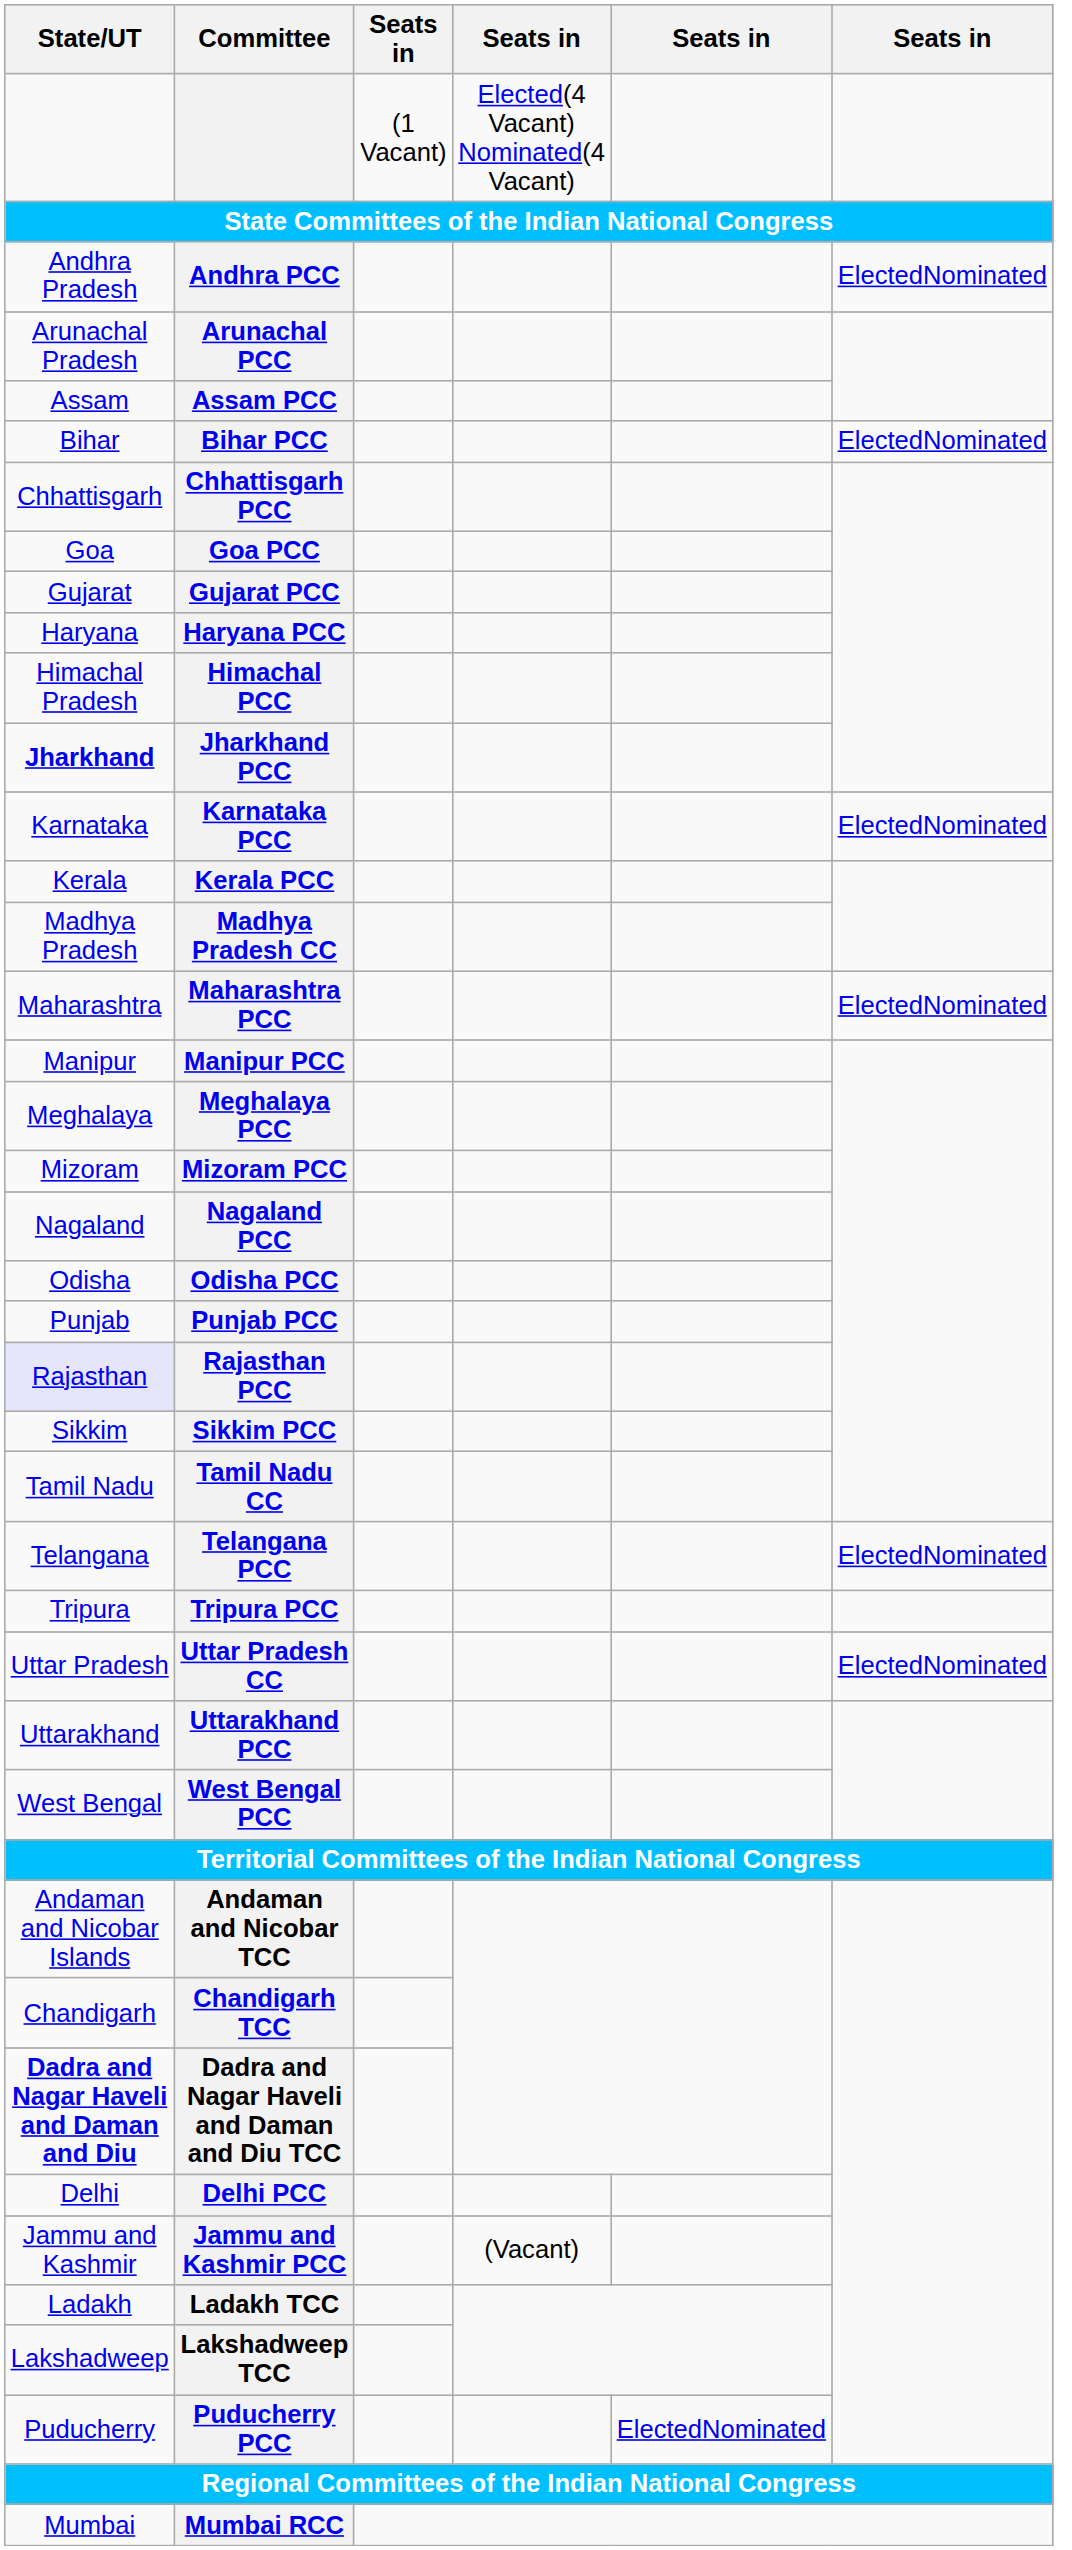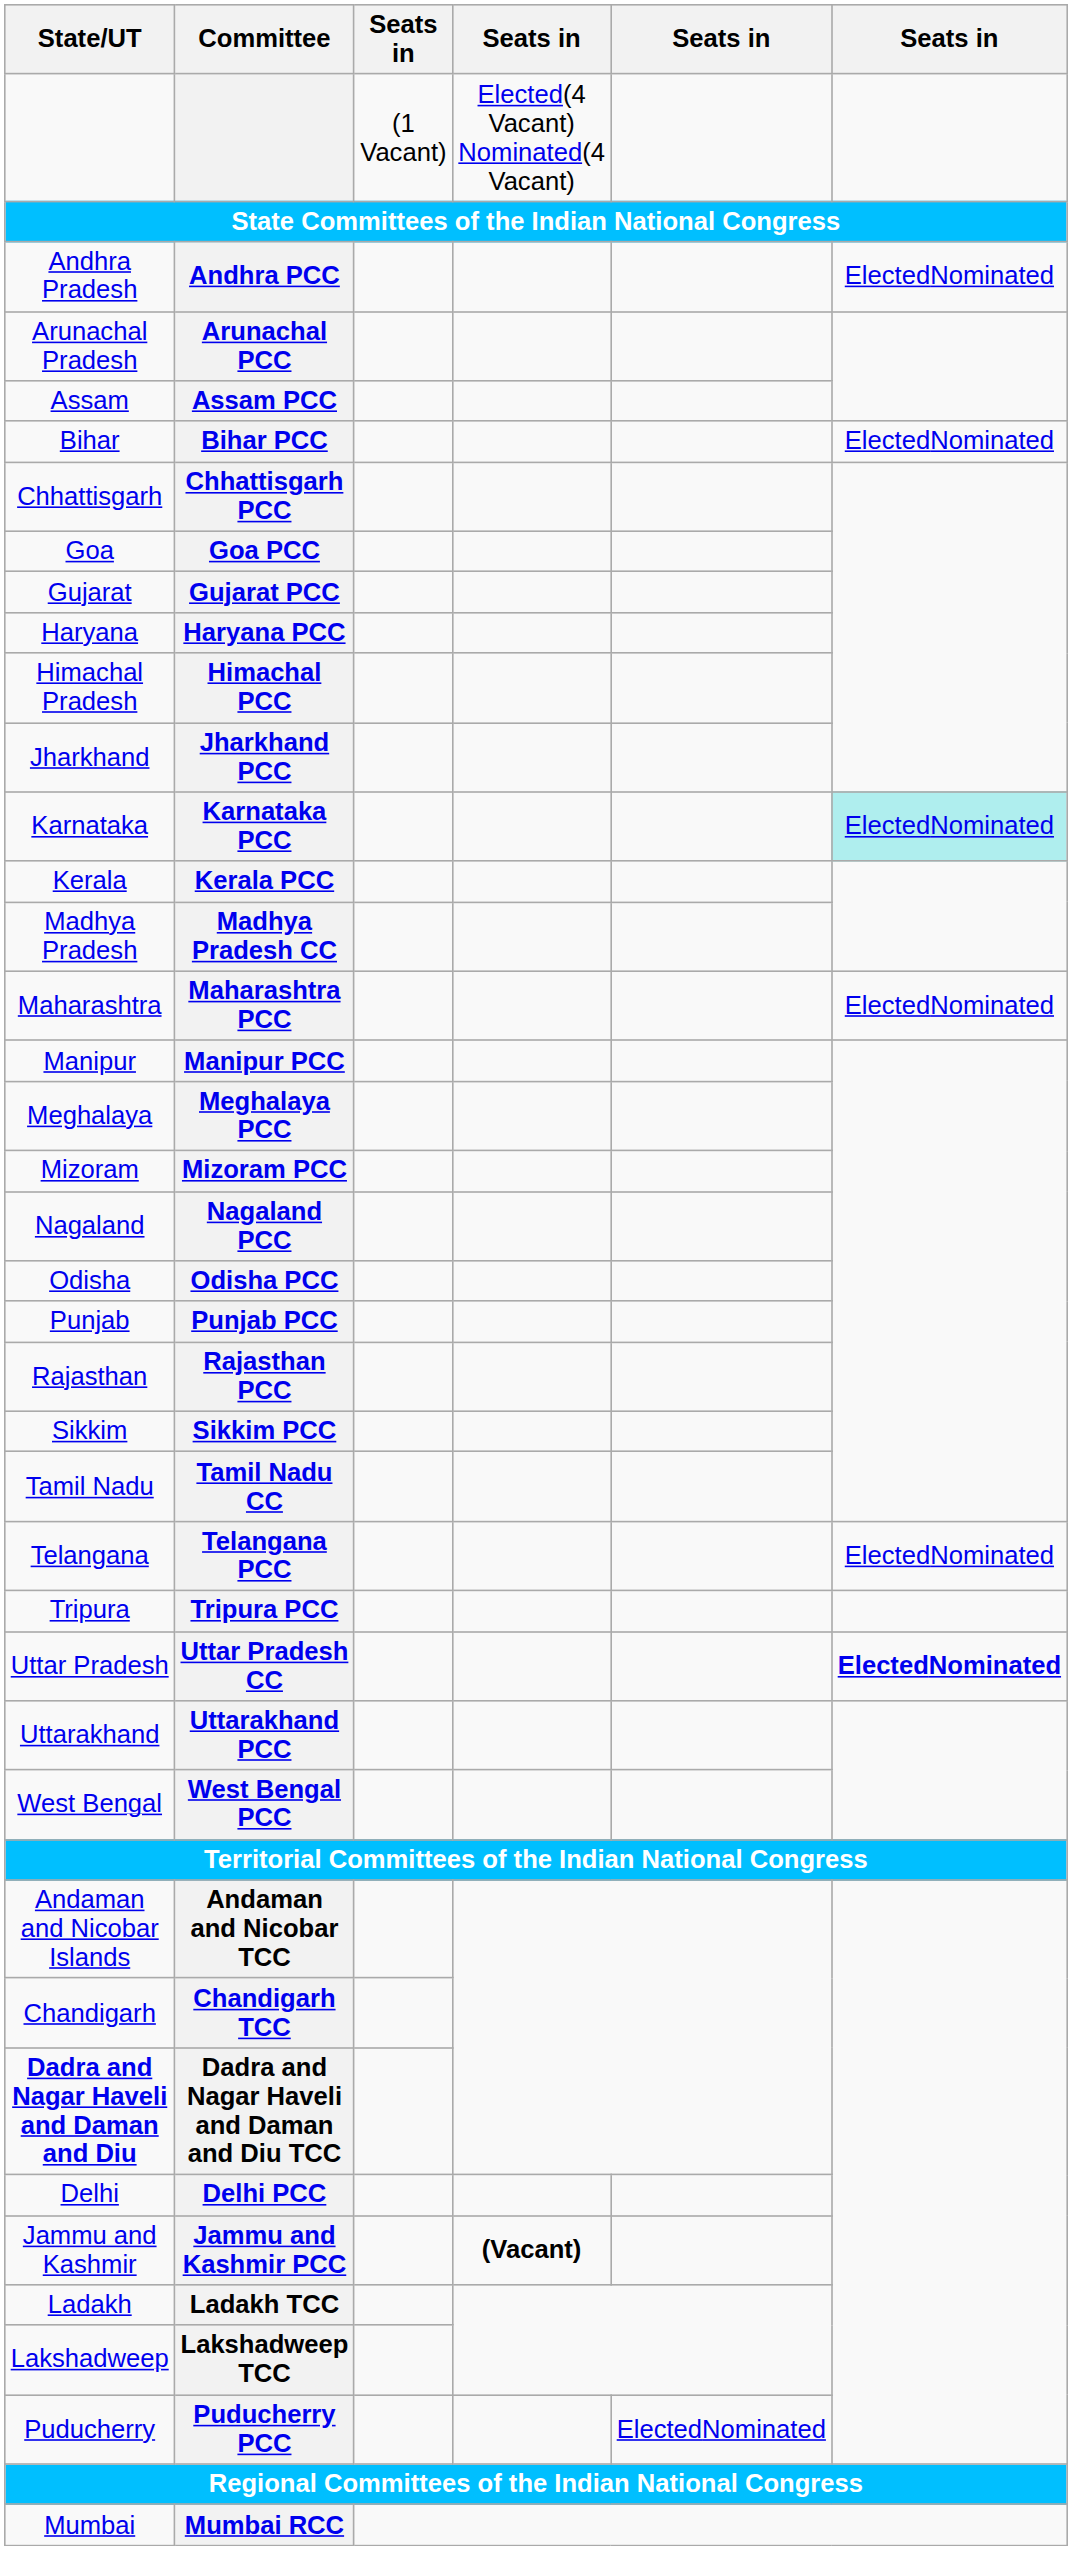(90, 756) bold -> (90, 756) normal
(942, 826) no background -> (949, 826) paleturquoise background
(90, 1376) lavender background -> (90, 1376) no background
(942, 1665) normal -> (949, 1665) bold
(532, 2249) normal -> (532, 2249) bold
